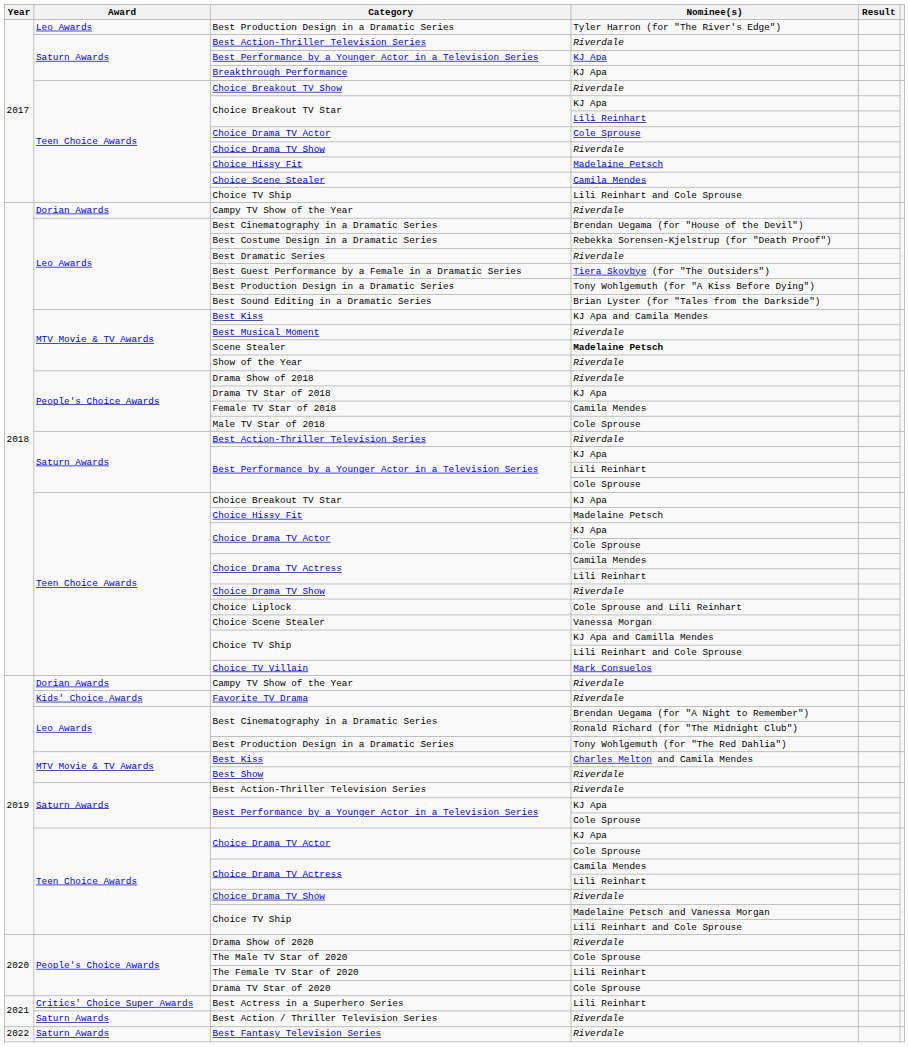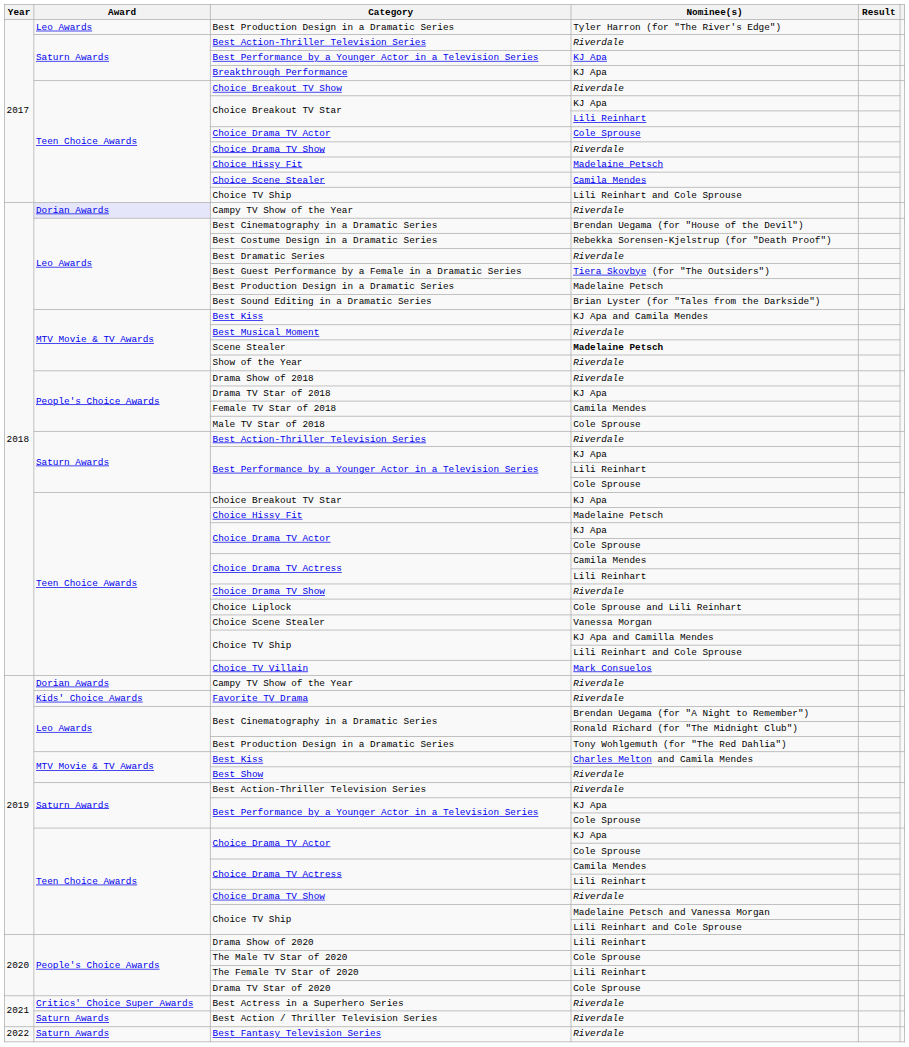(73, 210) no background -> (73, 210) lavender background
(694, 287) Tony Wohlgemuth (for "A Kiss Before Dying") -> (618, 287) Madelaine Petsch
(599, 943) Riverdale -> (610, 943) Lili Reinhart
(610, 1004) Lili Reinhart -> (599, 1004) Riverdale
